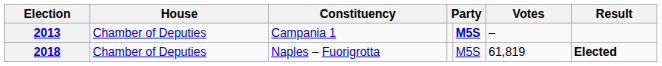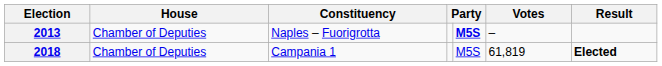(304, 33) Campania 1 -> (326, 33) Naples – Fuorigrotta
(326, 52) Naples – Fuorigrotta -> (304, 52) Campania 1
